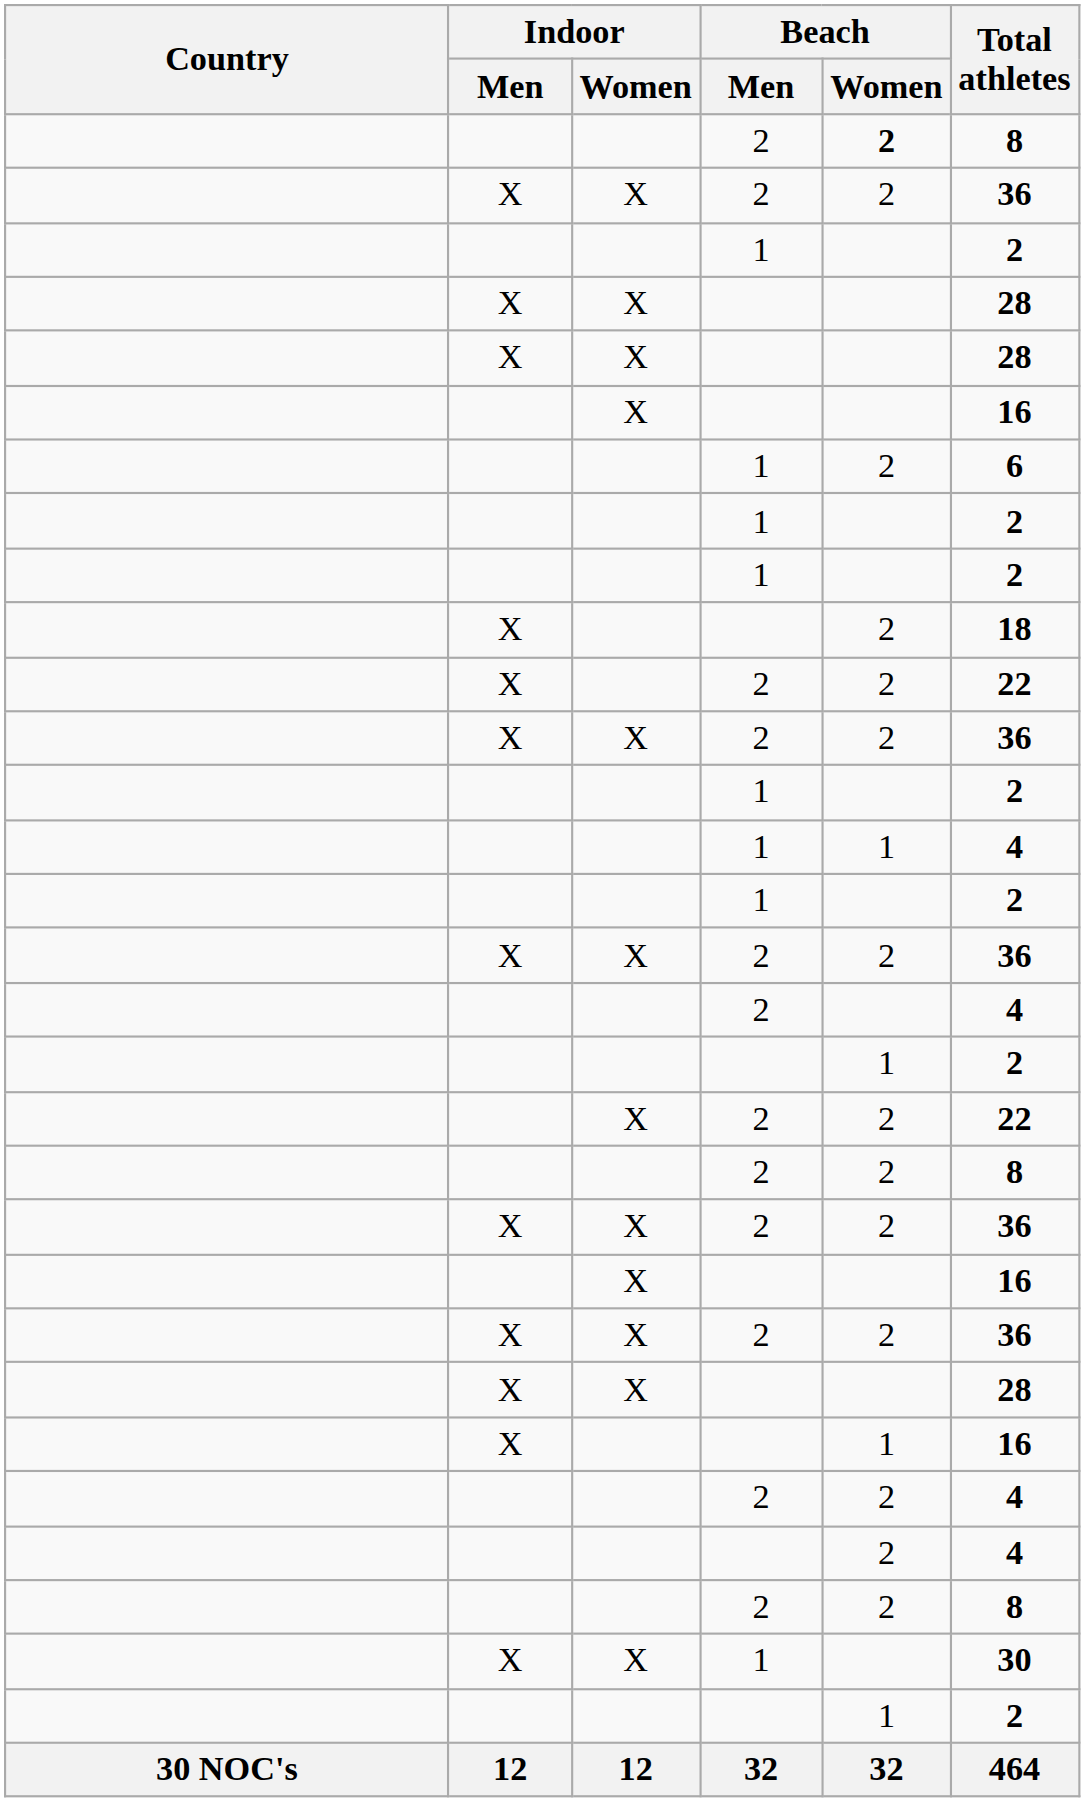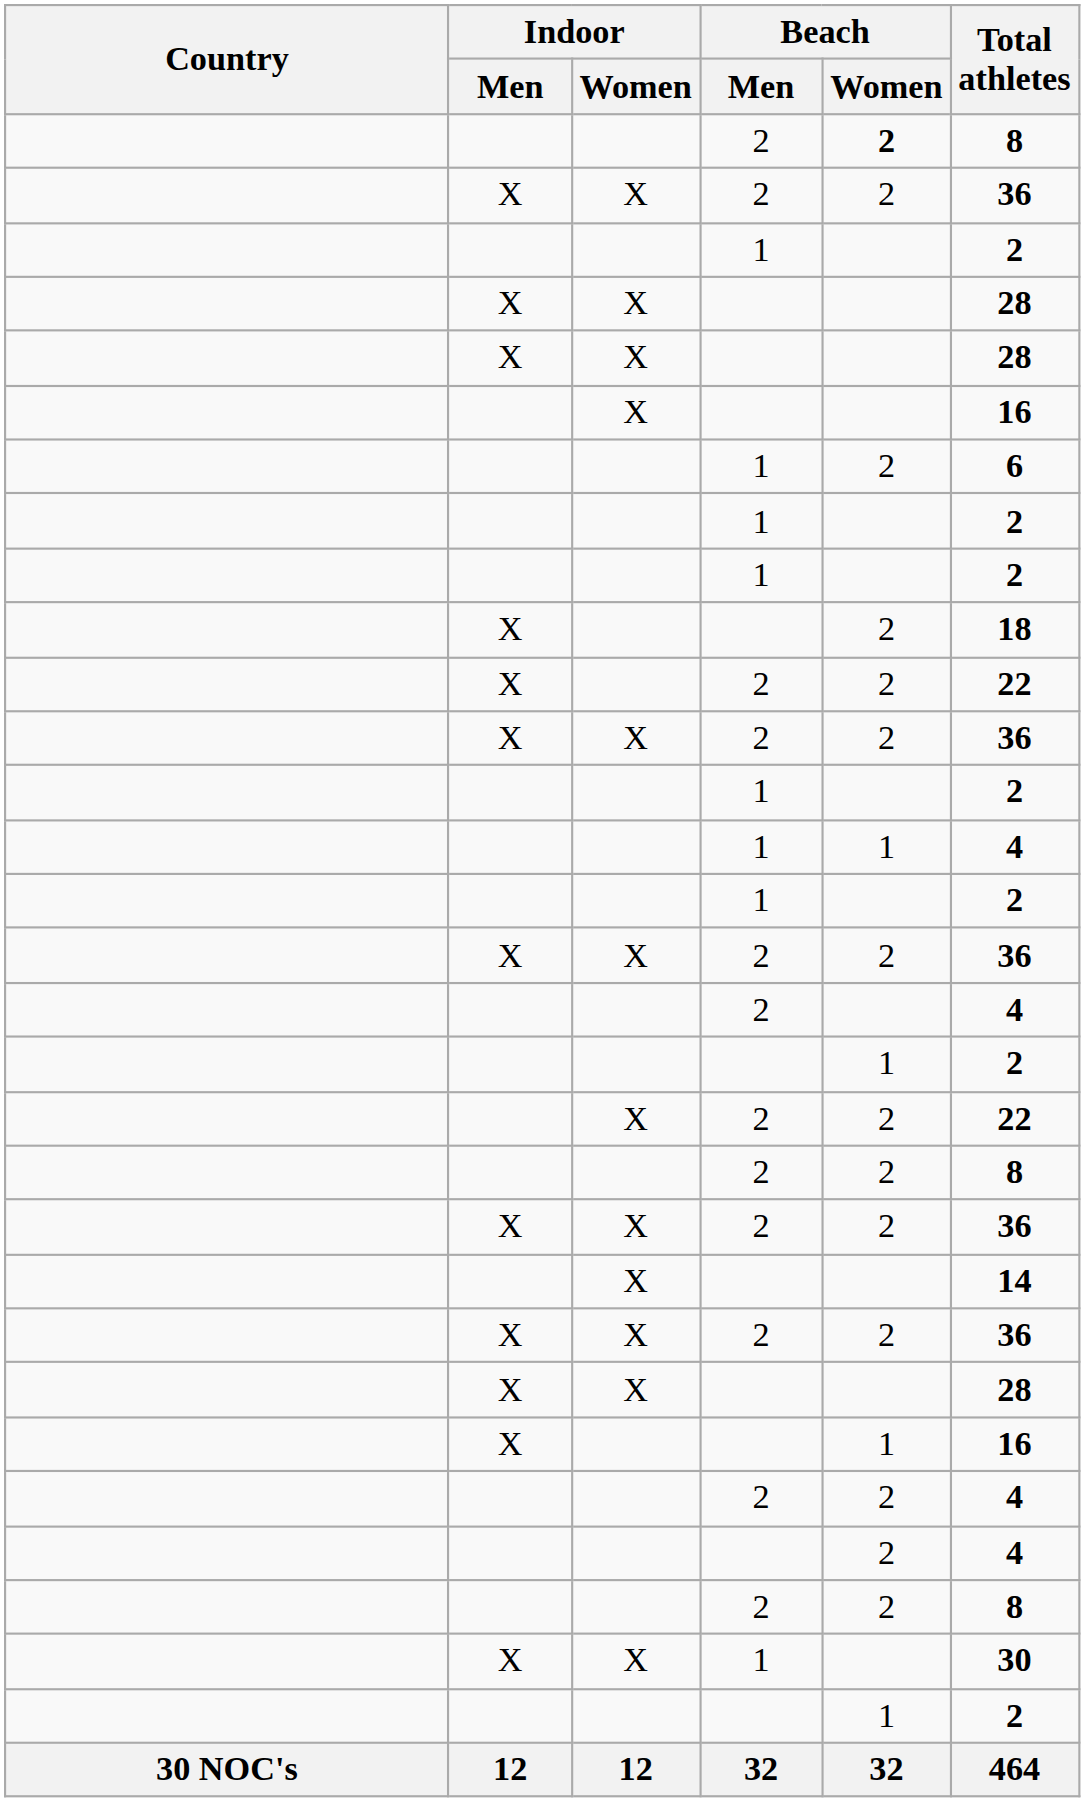(1014, 1280) 16 -> (1014, 1280) 14
